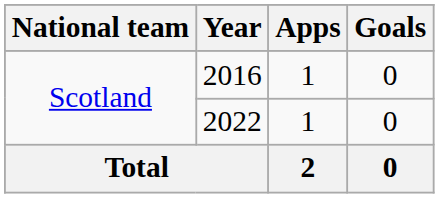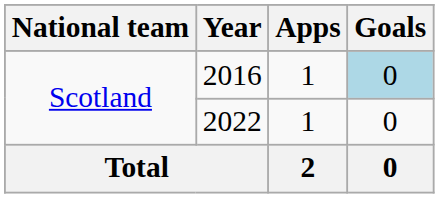(390, 74) no background -> (390, 74) lightblue background
